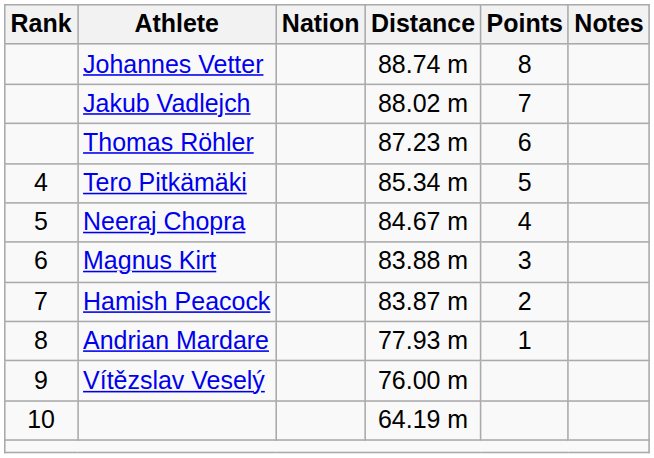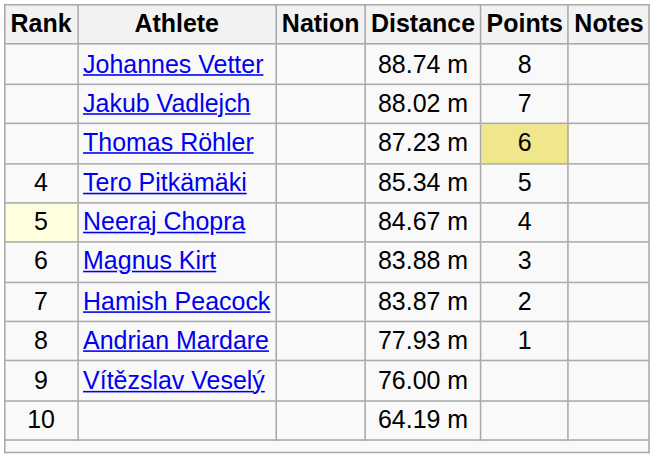(525, 143) no background -> (525, 143) khaki background
(41, 222) no background -> (41, 222) lightyellow background
